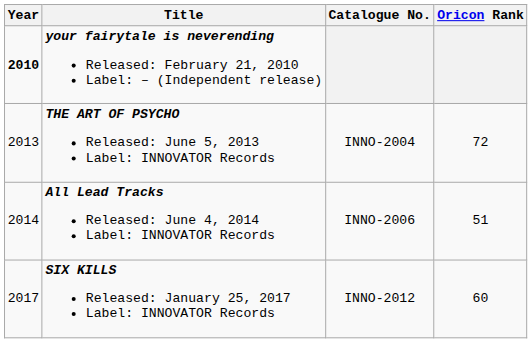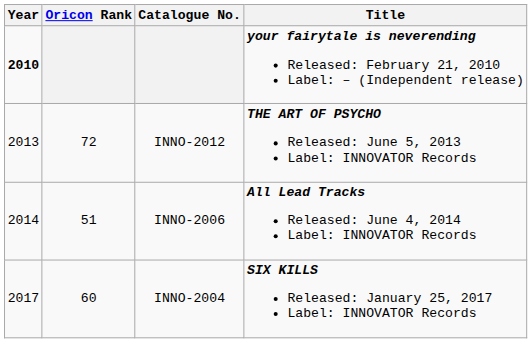columns swapped: (184, 15) <-> (480, 15)
(380, 143) INNO-2004 -> (190, 143) INNO-2012
(380, 299) INNO-2012 -> (190, 299) INNO-2004
